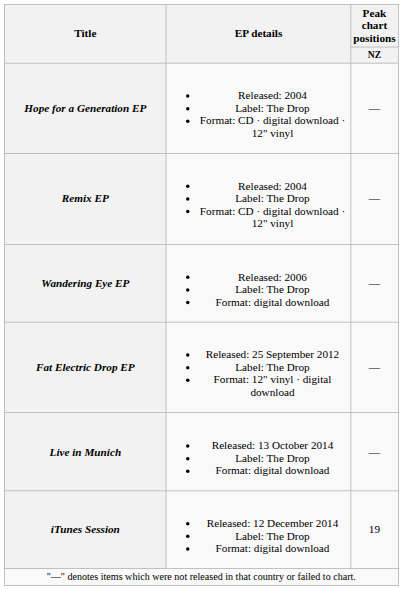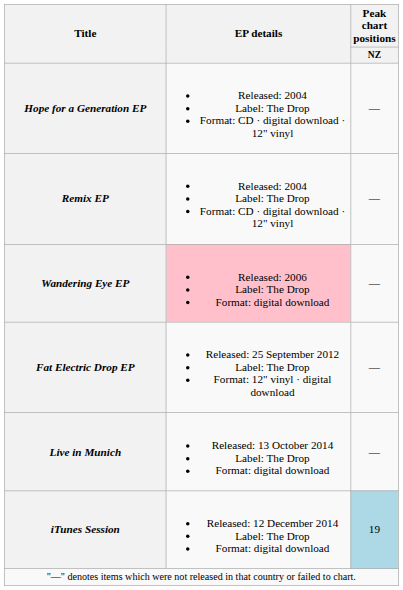(258, 289) no background -> (258, 289) pink background
(374, 529) no background -> (374, 529) lightblue background
